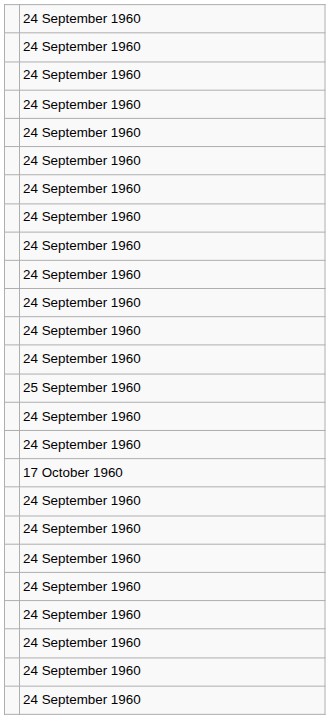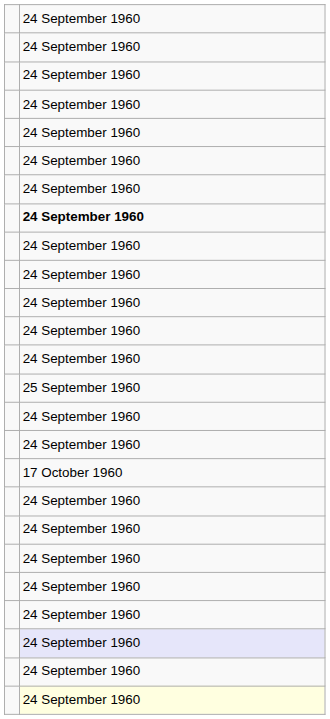(82, 217) normal -> (83, 217) bold
(82, 643) no background -> (81, 643) lavender background
(82, 699) no background -> (81, 699) lightyellow background
